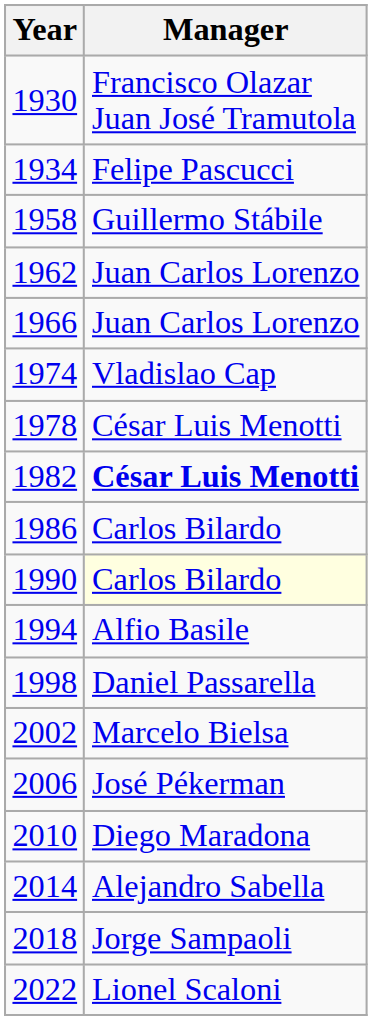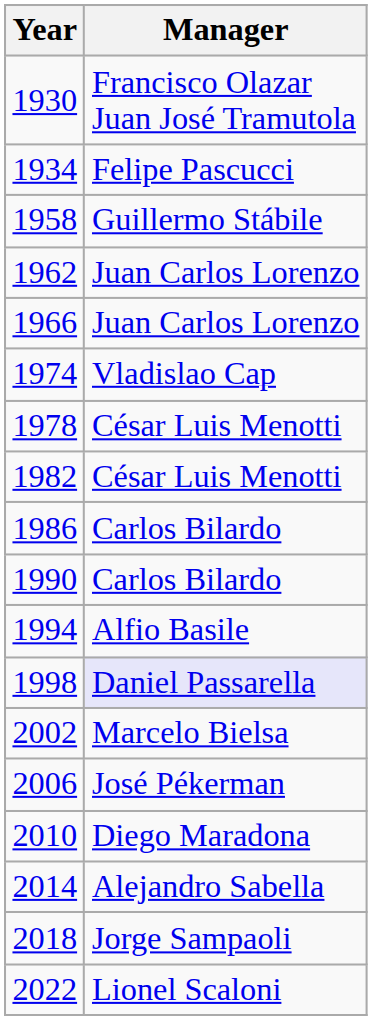(225, 476) bold -> (217, 476) normal
(187, 579) lightyellow background -> (187, 579) no background
(204, 681) no background -> (204, 681) lavender background
